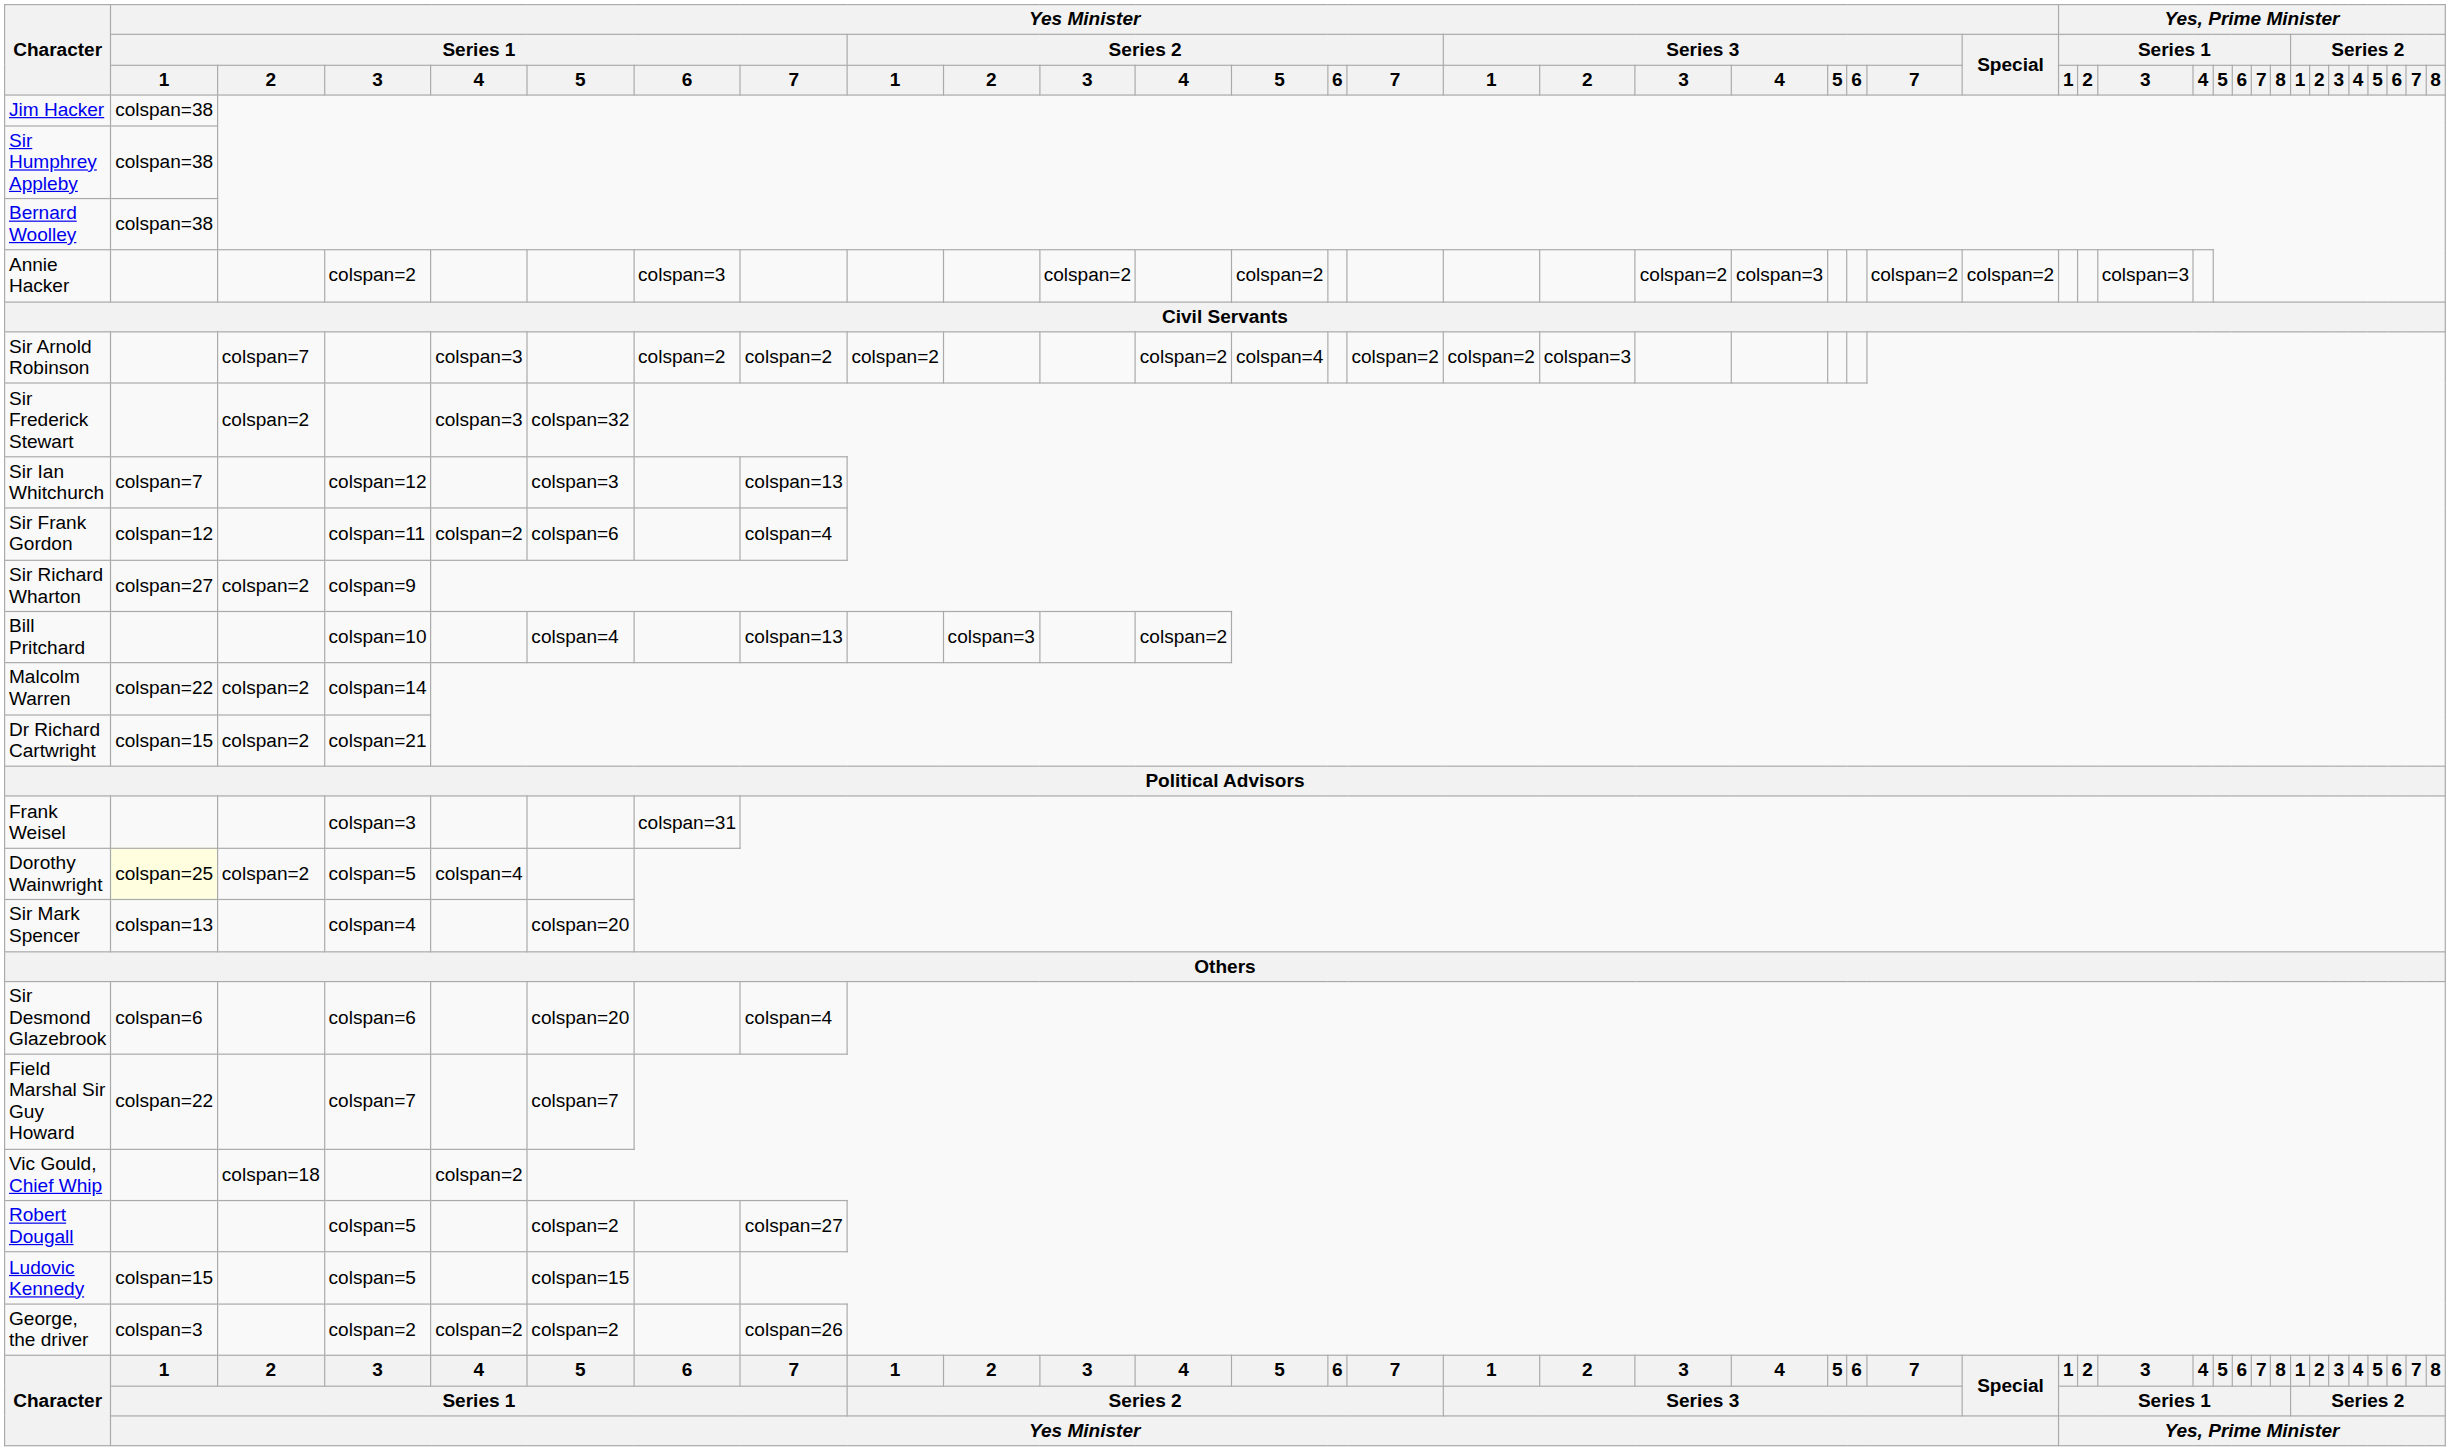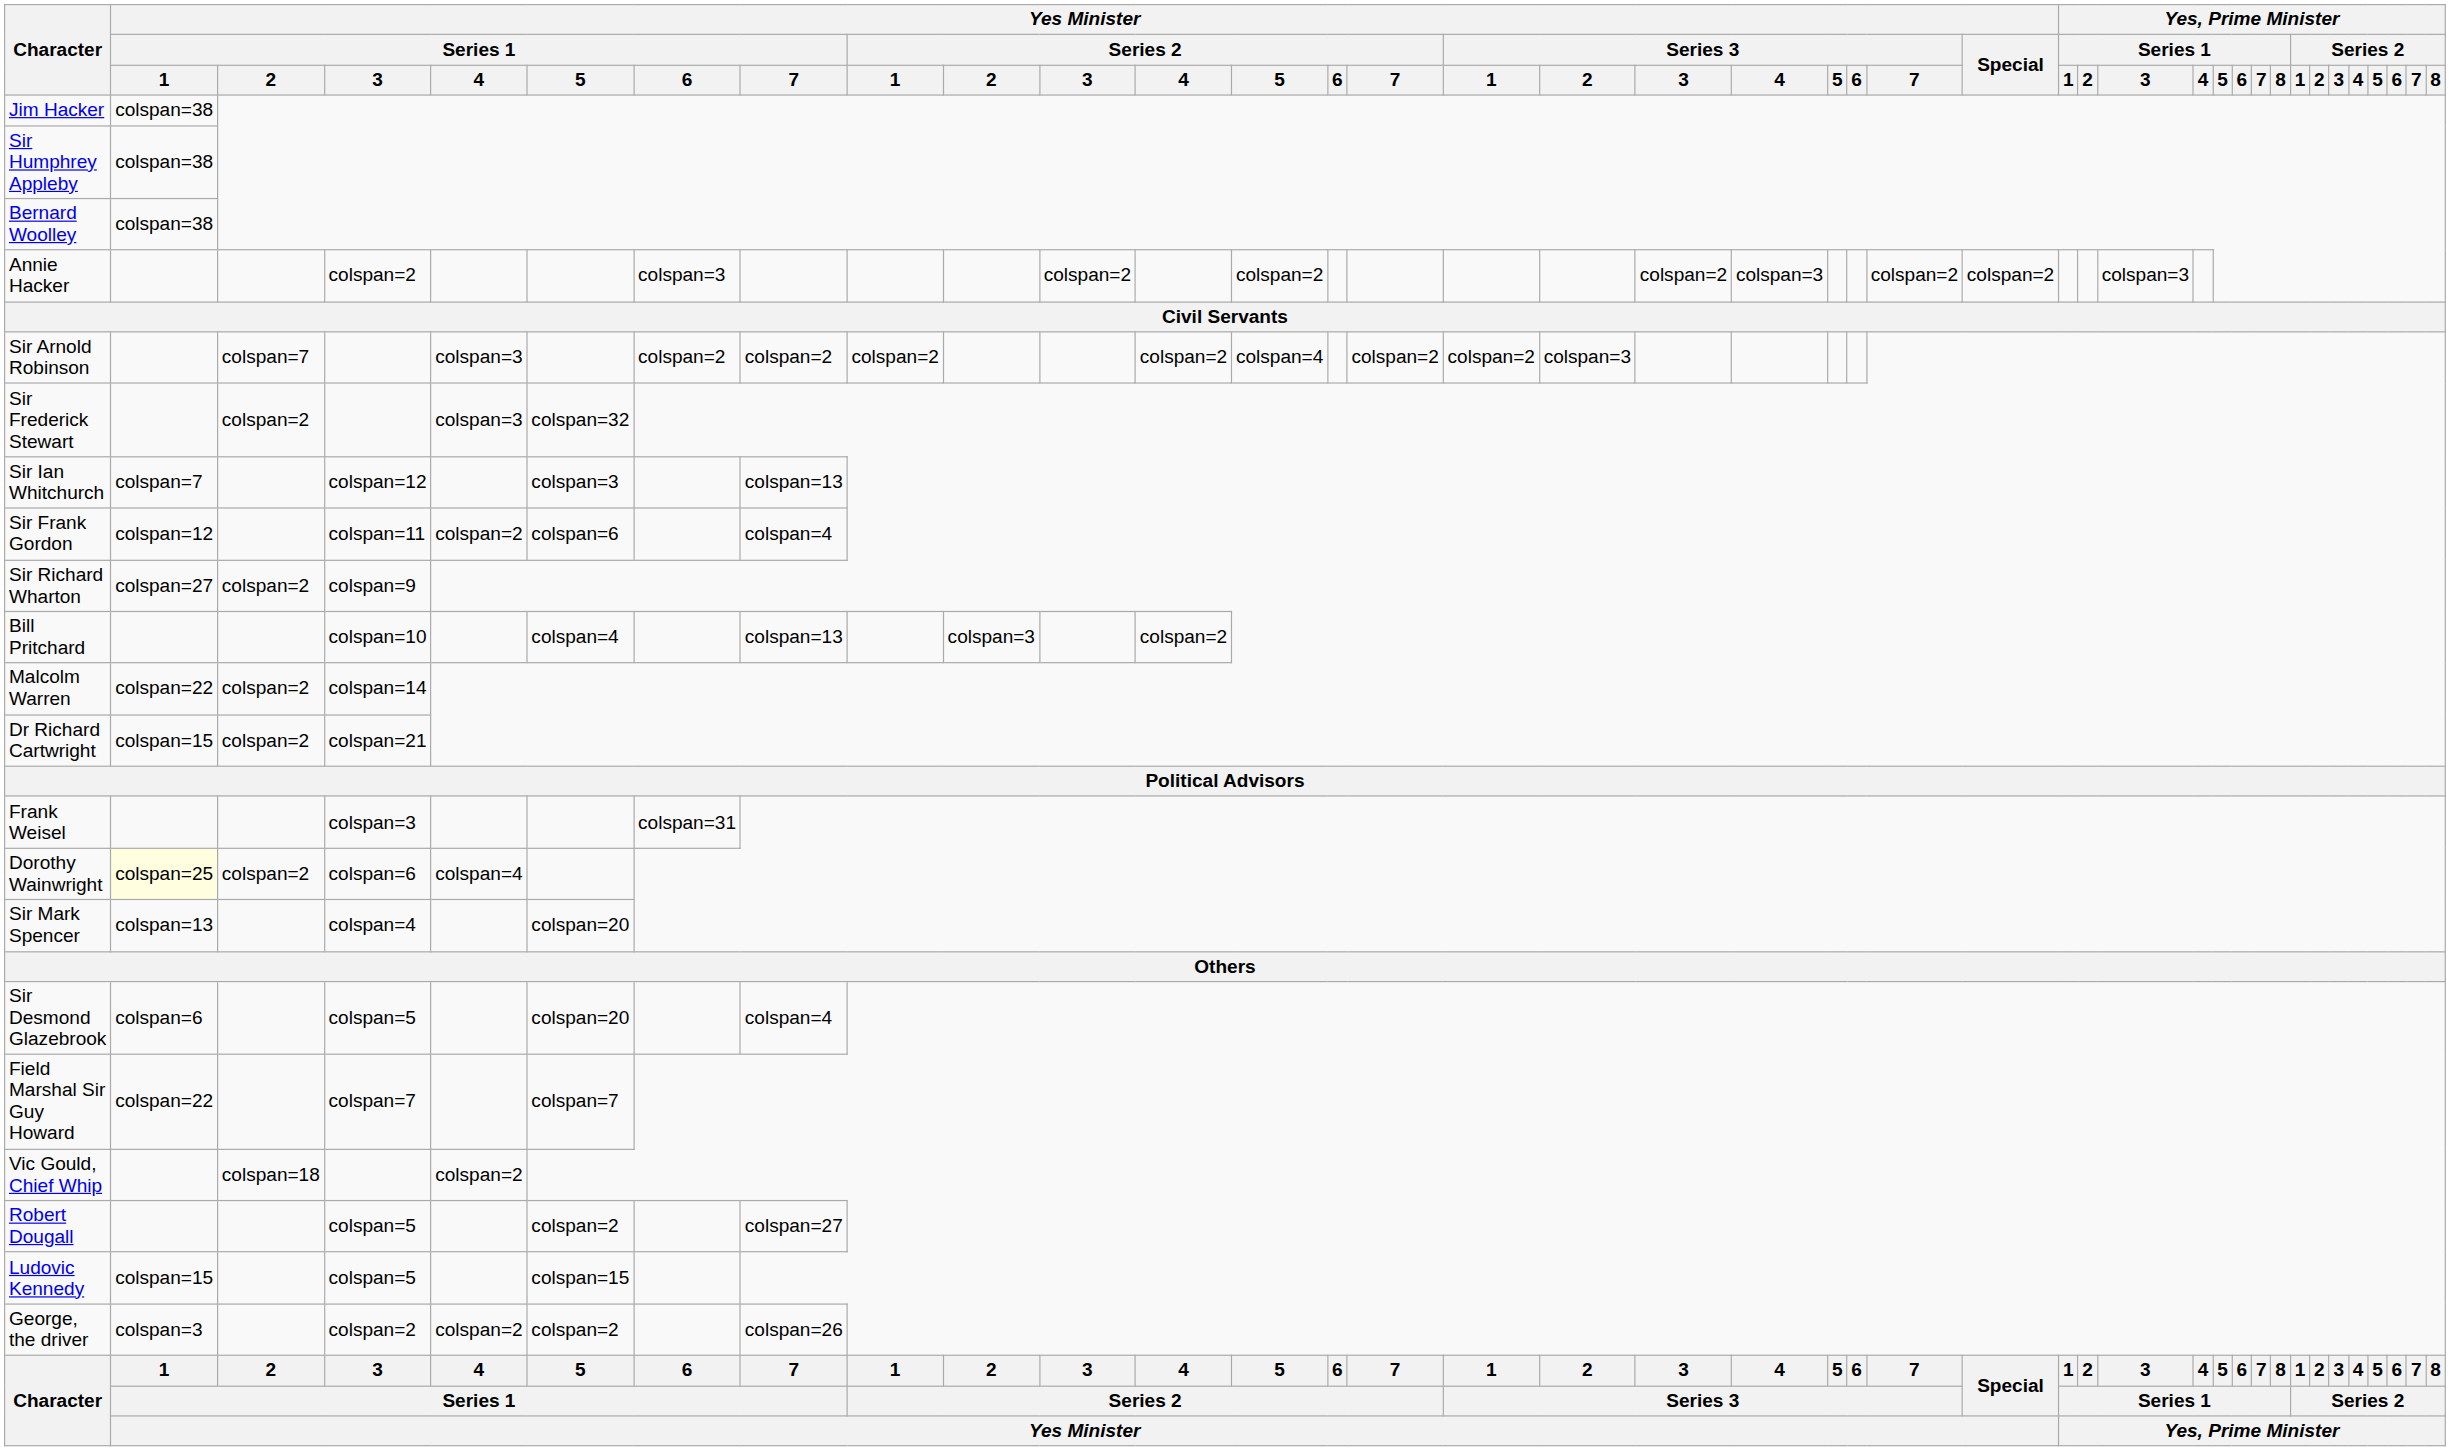(372, 873) colspan=5 -> (372, 873) colspan=6
(372, 1017) colspan=6 -> (372, 1017) colspan=5
